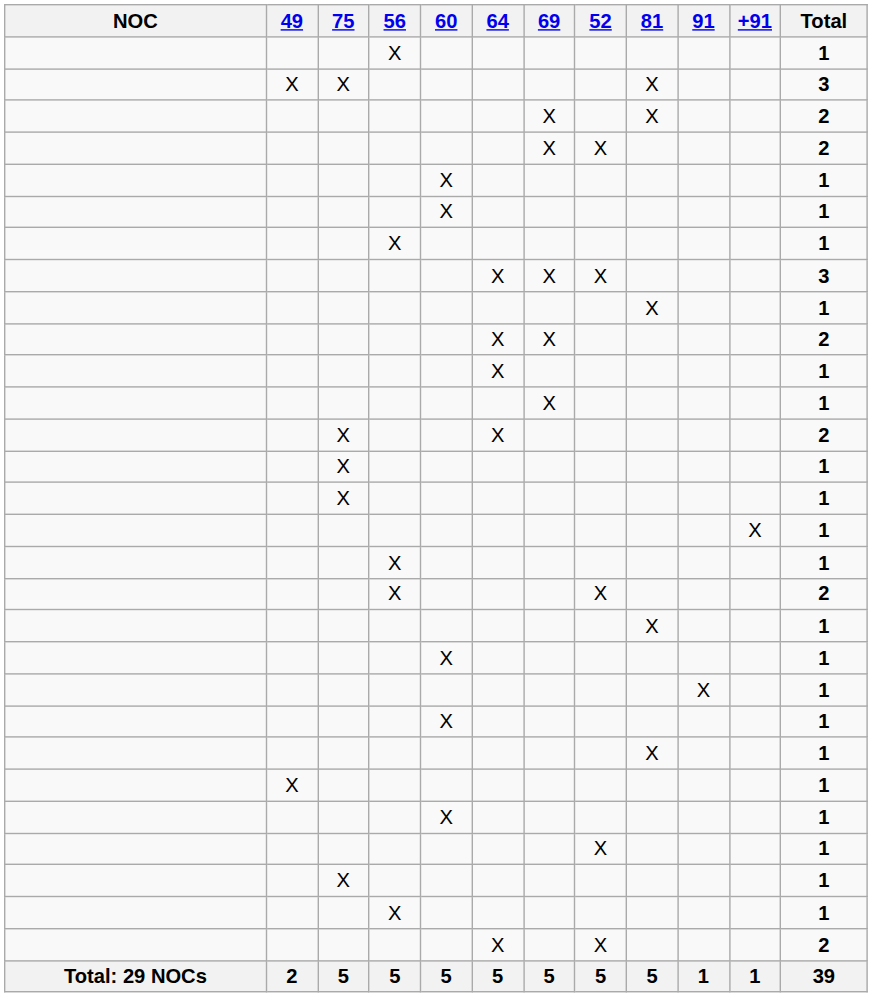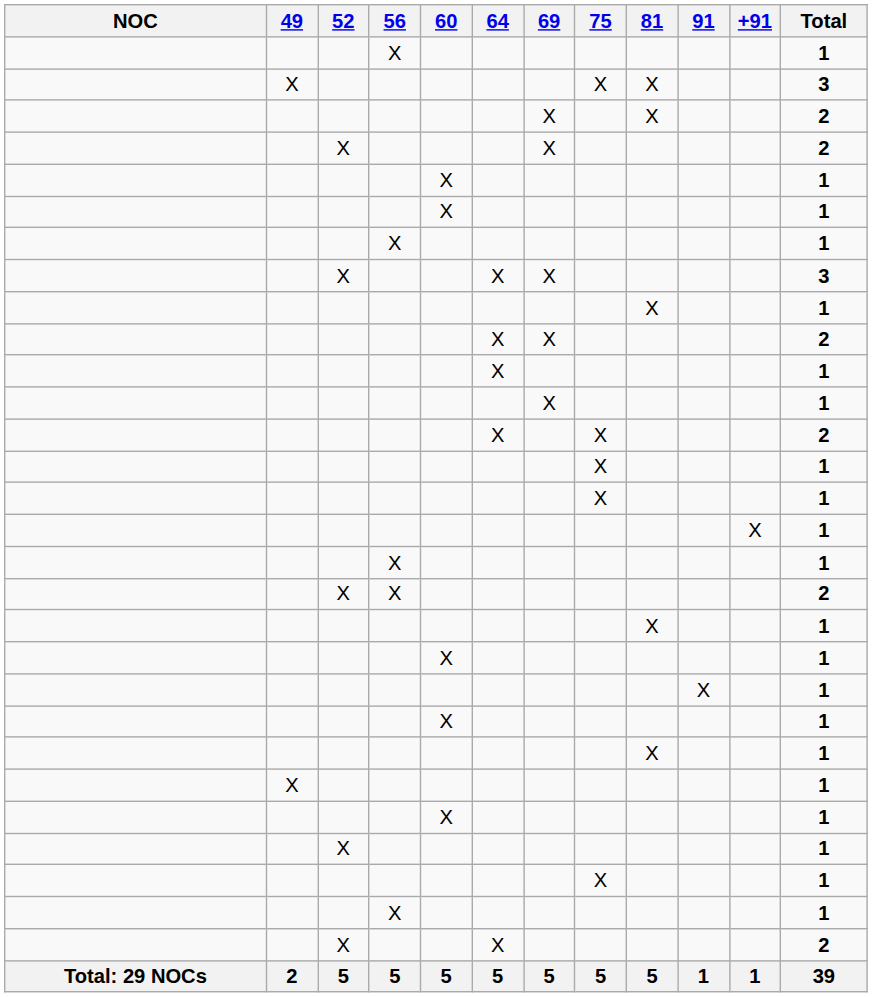columns swapped: (601, 21) <-> (343, 21)
